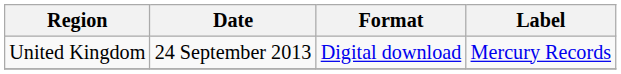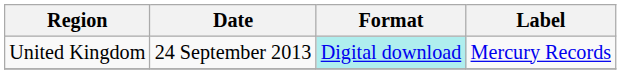(391, 52) no background -> (391, 52) paleturquoise background
